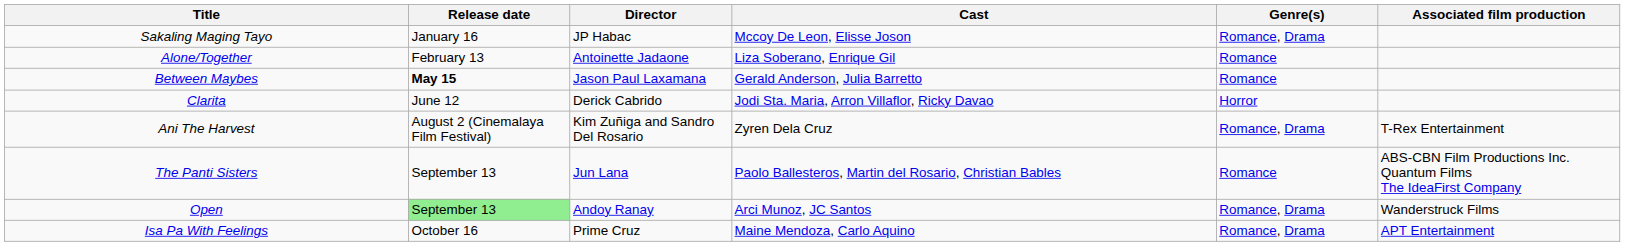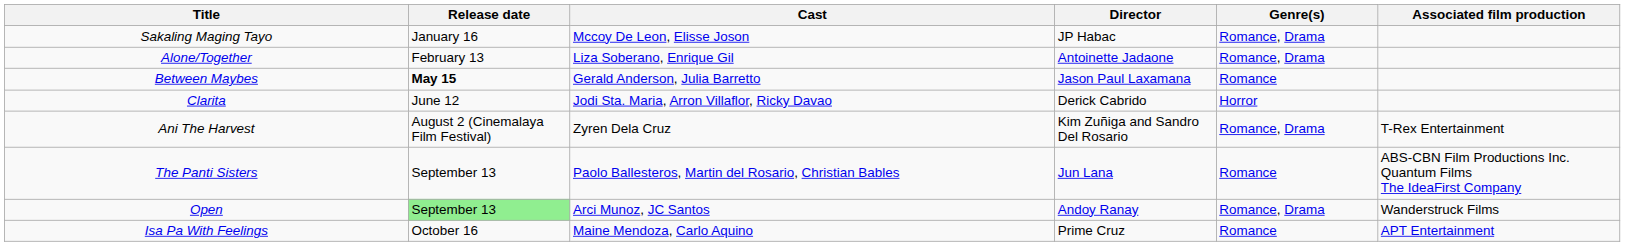columns swapped: (651, 15) <-> (974, 15)
(1248, 57) Romance -> (1272, 57) Romance, Drama
(1272, 231) Romance, Drama -> (1248, 231) Romance
